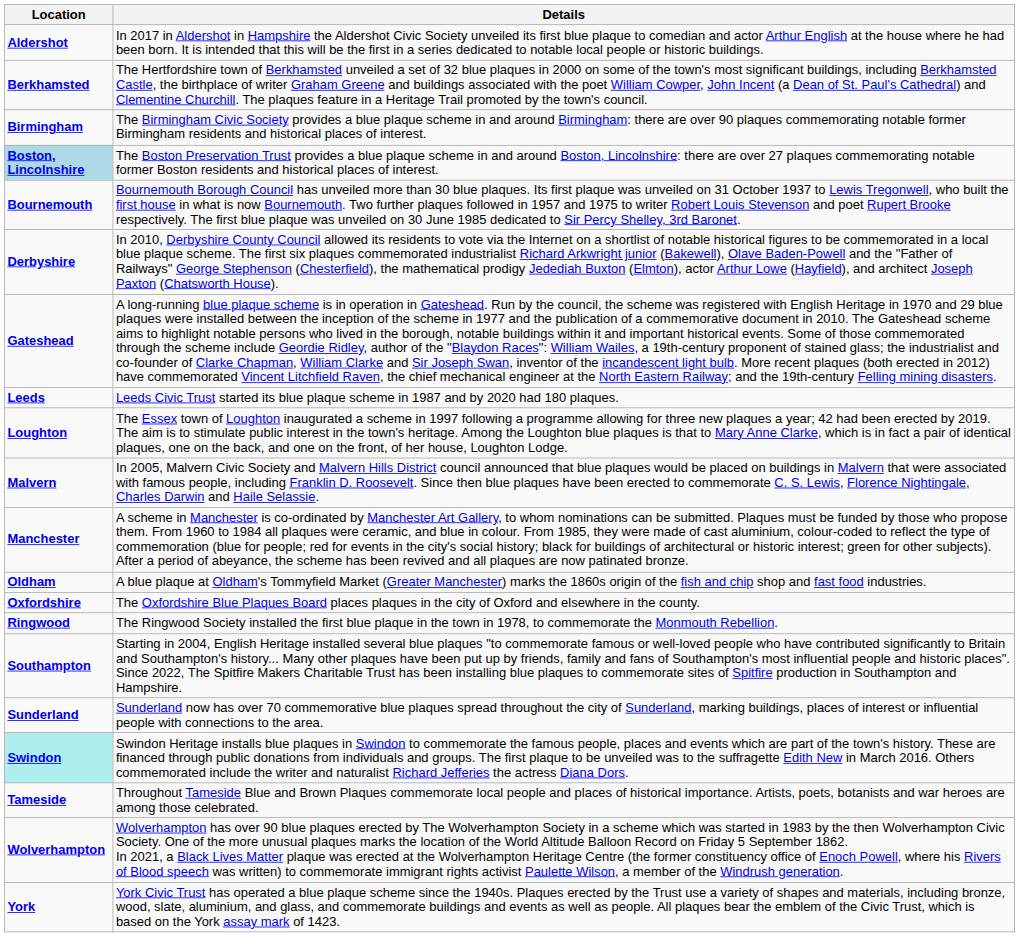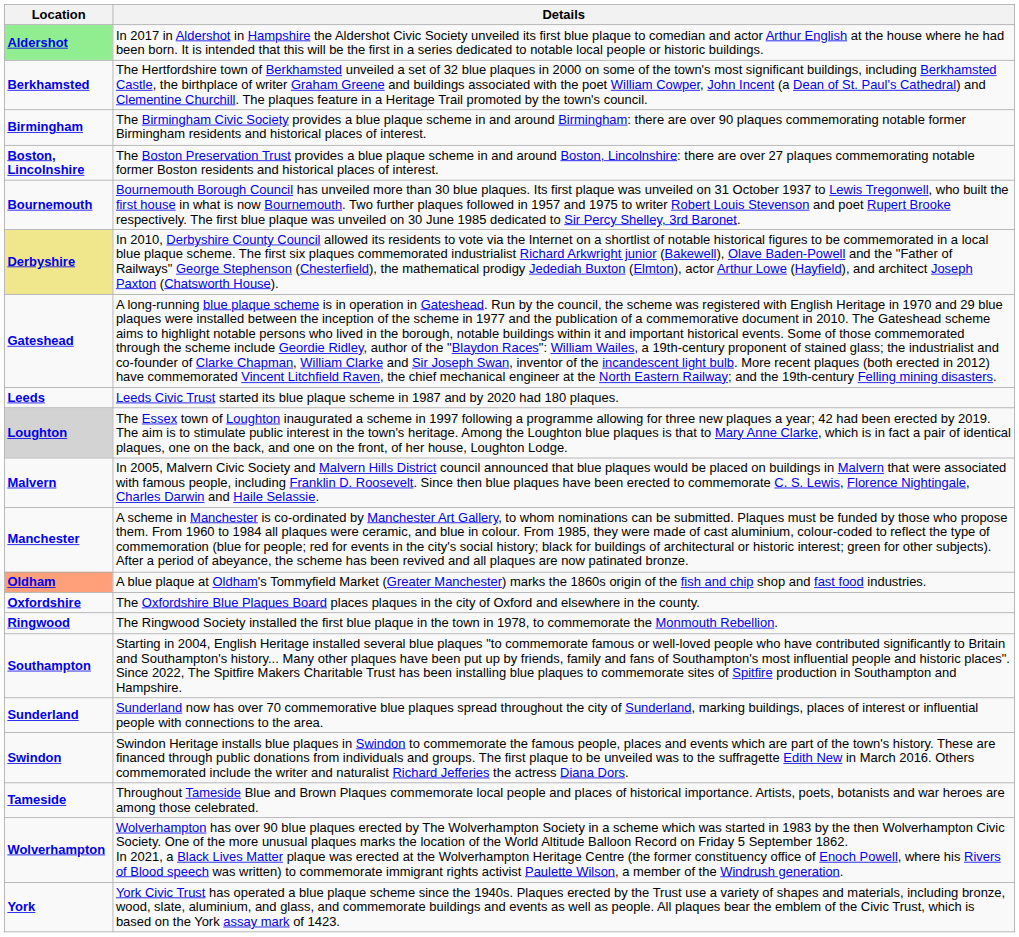(38, 42) no background -> (38, 42) lightgreen background
(46, 162) lightblue background -> (46, 162) no background
(41, 262) no background -> (41, 262) khaki background
(37, 433) no background -> (37, 433) lightgrey background
(32, 582) no background -> (32, 582) lightsalmon background
(34, 757) paleturquoise background -> (34, 757) no background
